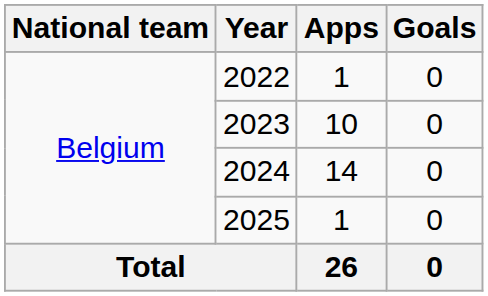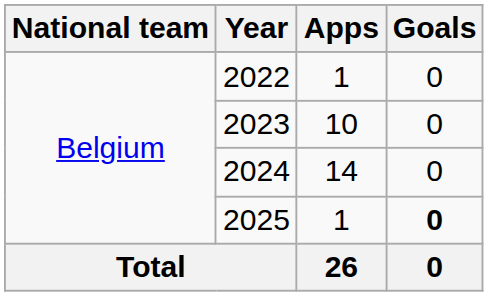(435, 219) normal -> (435, 219) bold
